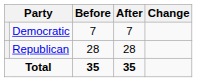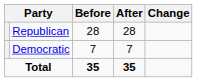rows swapped: (41, 49) <-> (41, 31)
